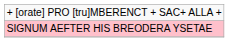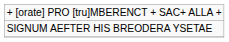(109, 28) pink background -> (109, 28) no background
